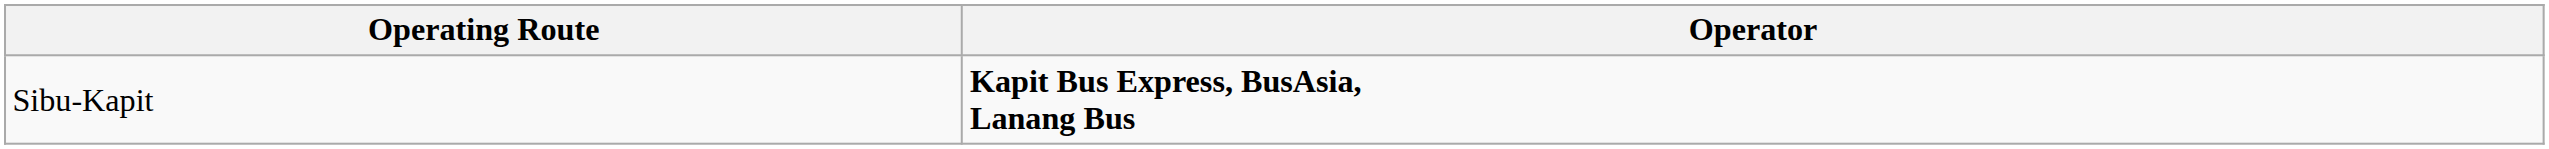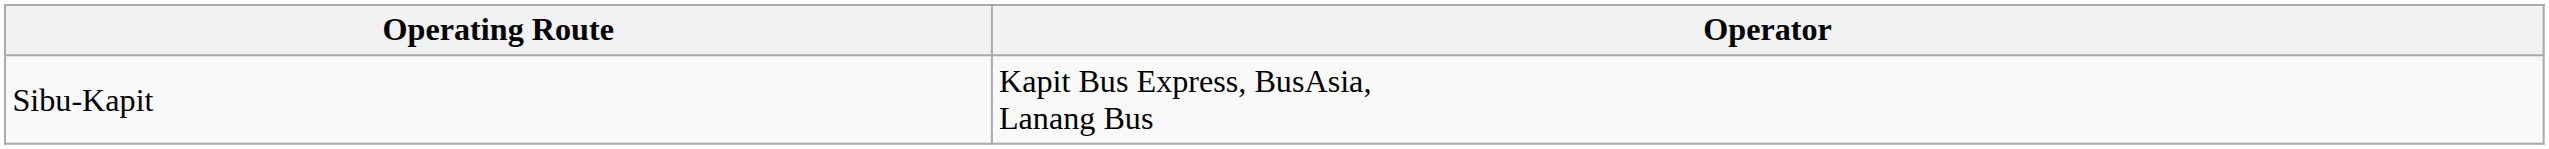(1166, 99) bold -> (1185, 99) normal
